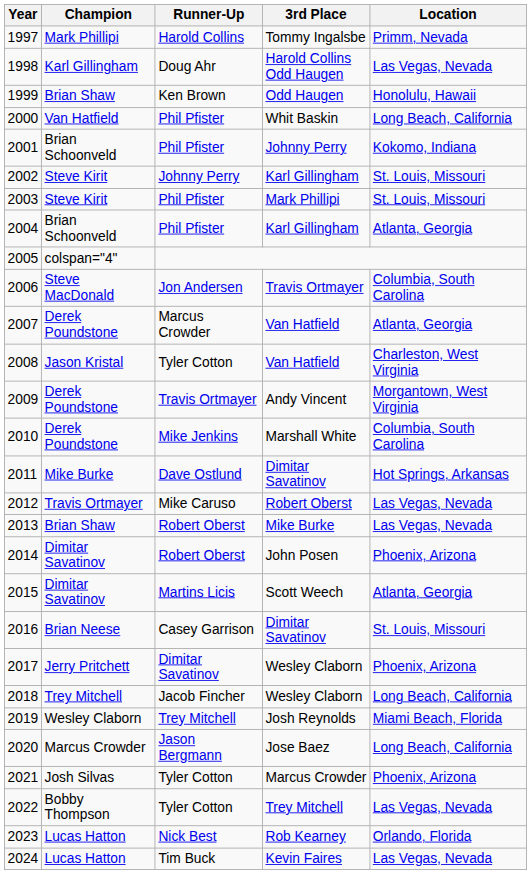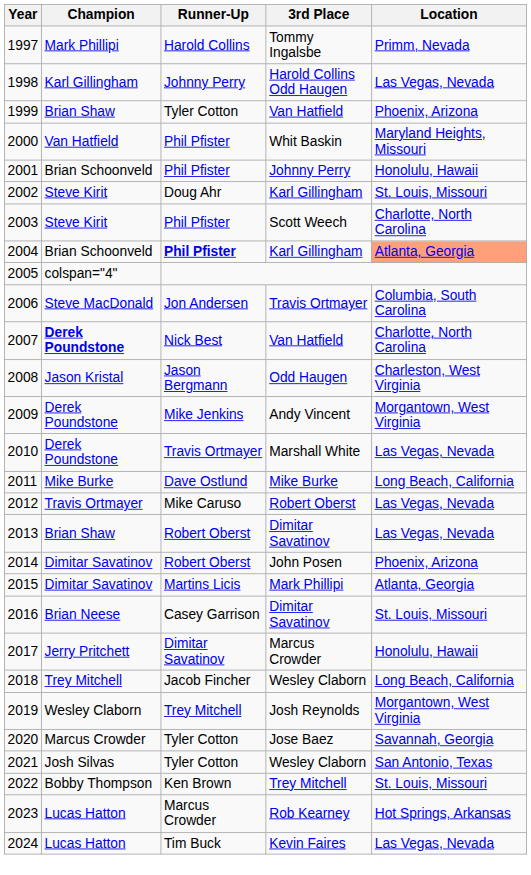(187, 66) Doug Ahr -> (205, 82) Johnny Perry
(192, 96) Ken Brown -> (201, 111) Tyler Cotton
(304, 96) Odd Haugen -> (306, 111) Van Hatfield
(424, 96) Honolulu, Hawaii -> (426, 111) Phoenix, Arizona
(442, 118) Long Beach, California -> (430, 141) Maryland Heights, Missouri
(424, 147) Kokomo, Indiana -> (426, 170) Honolulu, Hawaii
(199, 177) Johnny Perry -> (193, 192) Doug Ahr
(303, 199) Mark Phillipi -> (308, 222) Scott Weech
(429, 199) St. Louis, Missouri -> (423, 222) Charlotte, North Carolina
(191, 228) normal -> (200, 251) bold
(423, 228) no background -> (424, 251) lightsalmon background
(81, 325) normal -> (84, 340) bold
(184, 325) Marcus Crowder -> (193, 340) Nick Best
(423, 325) Atlanta, Georgia -> (423, 340) Charlotte, North Carolina
(195, 362) Tyler Cotton -> (196, 377) Jason Bergmann
(302, 362) Van Hatfield -> (308, 377) Odd Haugen
(207, 399) Travis Ortmayer -> (204, 415) Mike Jenkins
(198, 437) Mike Jenkins -> (213, 452) Travis Ortmayer
(424, 437) Columbia, South Carolina -> (434, 452) Las Vegas, Nevada
(296, 474) Dimitar Savatinov -> (304, 482) Mike Burke
(441, 474) Hot Springs, Arkansas -> (444, 482) Long Beach, California
(300, 525) Mike Burke -> (299, 533) Dimitar Savatinov
(304, 592) Scott Weech -> (306, 584) Mark Phillipi
(314, 667) Wesley Claborn -> (295, 651) Marcus Crowder
(424, 667) Phoenix, Arizona -> (426, 651) Honolulu, Hawaii
(437, 718) Miami Beach, Florida -> (432, 710) Morgantown, West Virginia
(190, 748) Jason Bergmann -> (201, 740) Tyler Cotton
(442, 748) Long Beach, California -> (434, 740) Savannah, Georgia
(316, 777) Marcus Crowder -> (318, 762) Wesley Claborn
(424, 777) Phoenix, Arizona -> (434, 762) San Antonio, Texas
(195, 807) Tyler Cotton -> (198, 784) Ken Brown
(432, 807) Las Vegas, Nevada -> (431, 784) St. Louis, Missouri
(187, 836) Nick Best -> (190, 813) Marcus Crowder
(422, 836) Orlando, Florida -> (443, 813) Hot Springs, Arkansas
